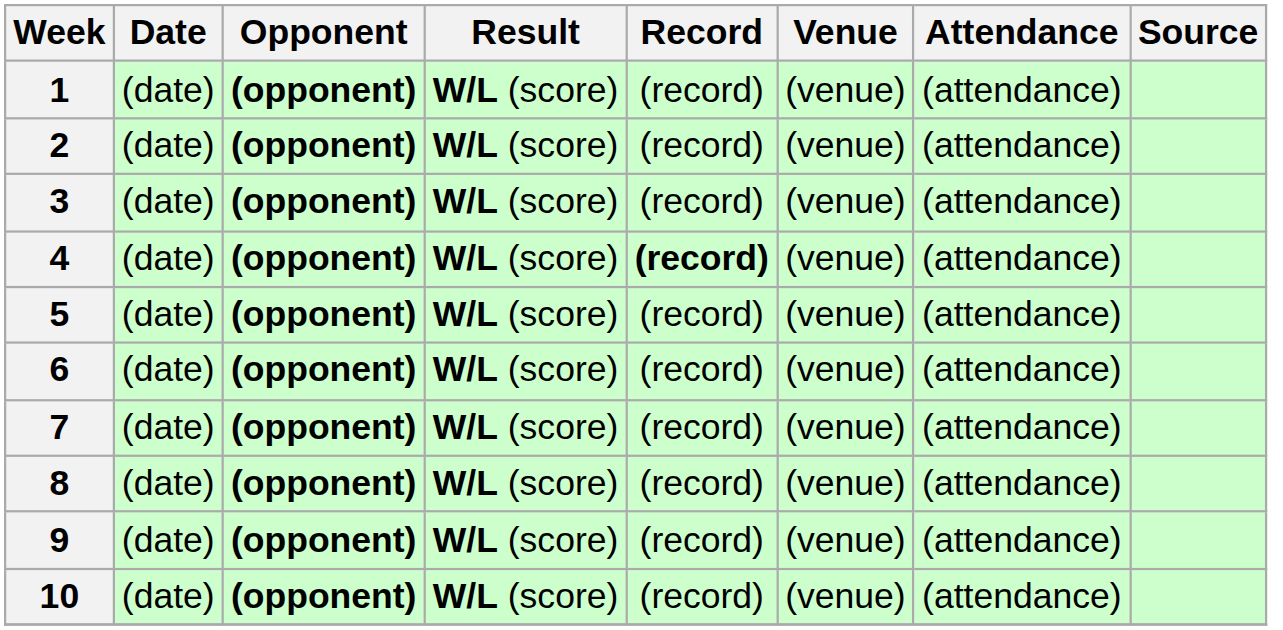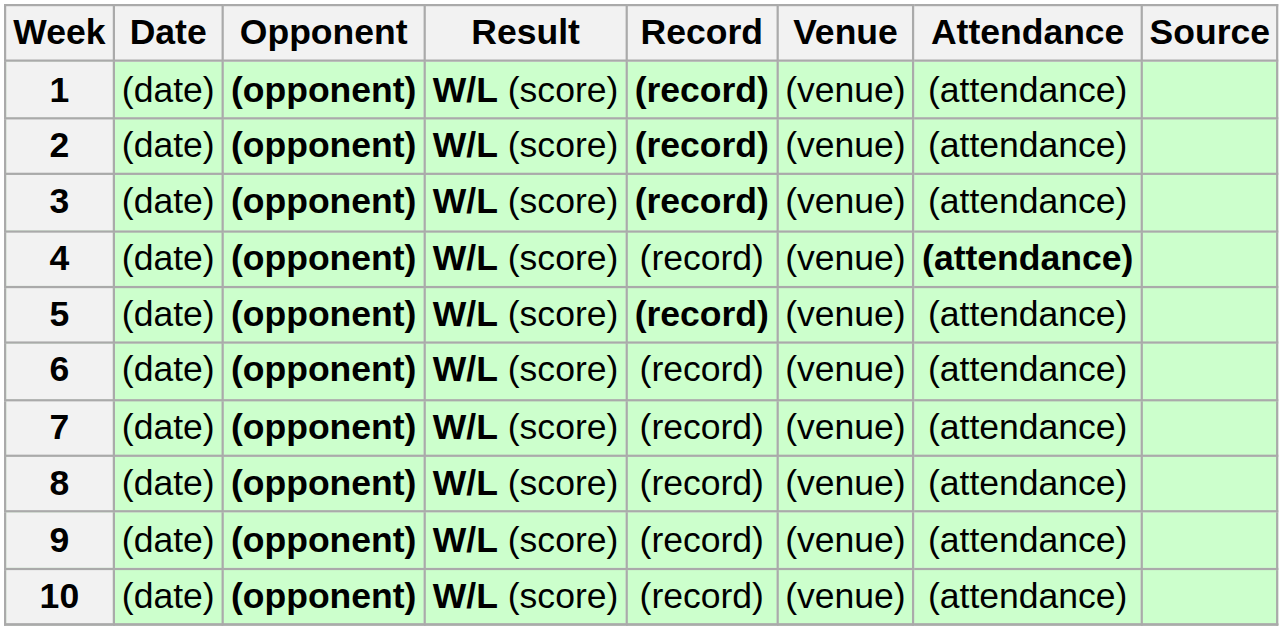(702, 88) normal -> (702, 88) bold
(702, 145) normal -> (702, 145) bold
(702, 201) normal -> (702, 201) bold
(702, 257) bold -> (702, 257) normal
(1022, 257) normal -> (1028, 257) bold
(702, 314) normal -> (702, 314) bold
